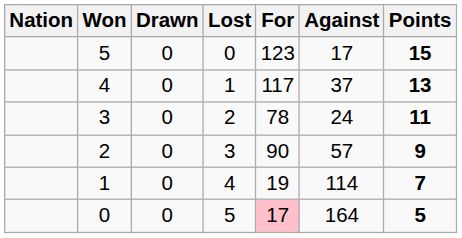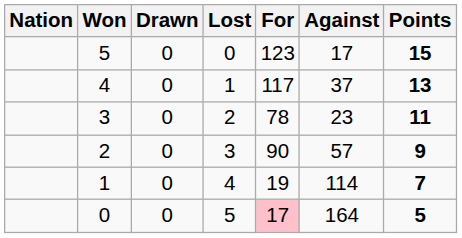(342, 118) 24 -> (342, 118) 23
